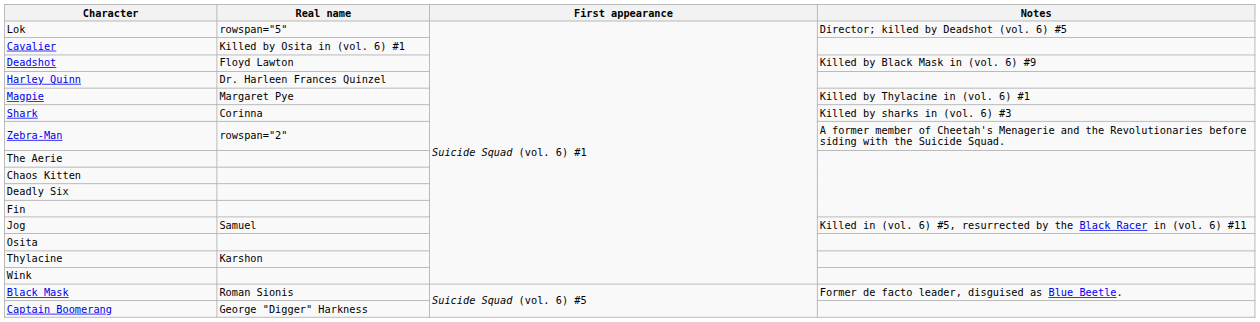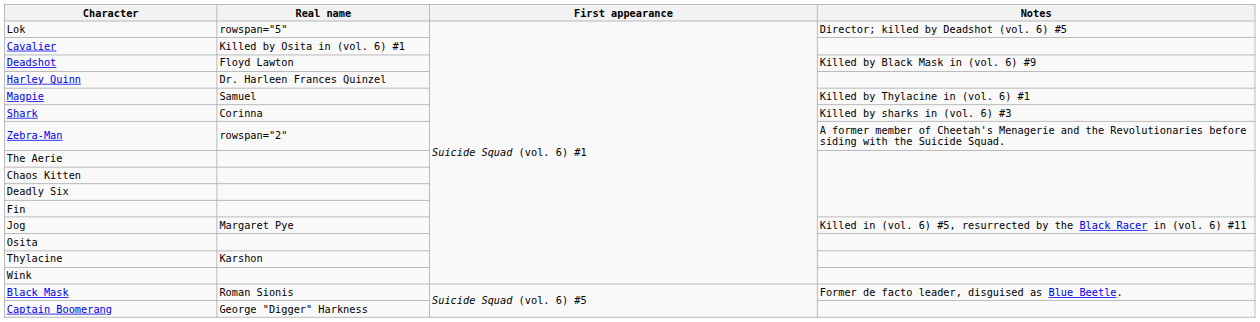(257, 96) Margaret Pye -> (238, 96) Samuel
(238, 225) Samuel -> (257, 225) Margaret Pye
